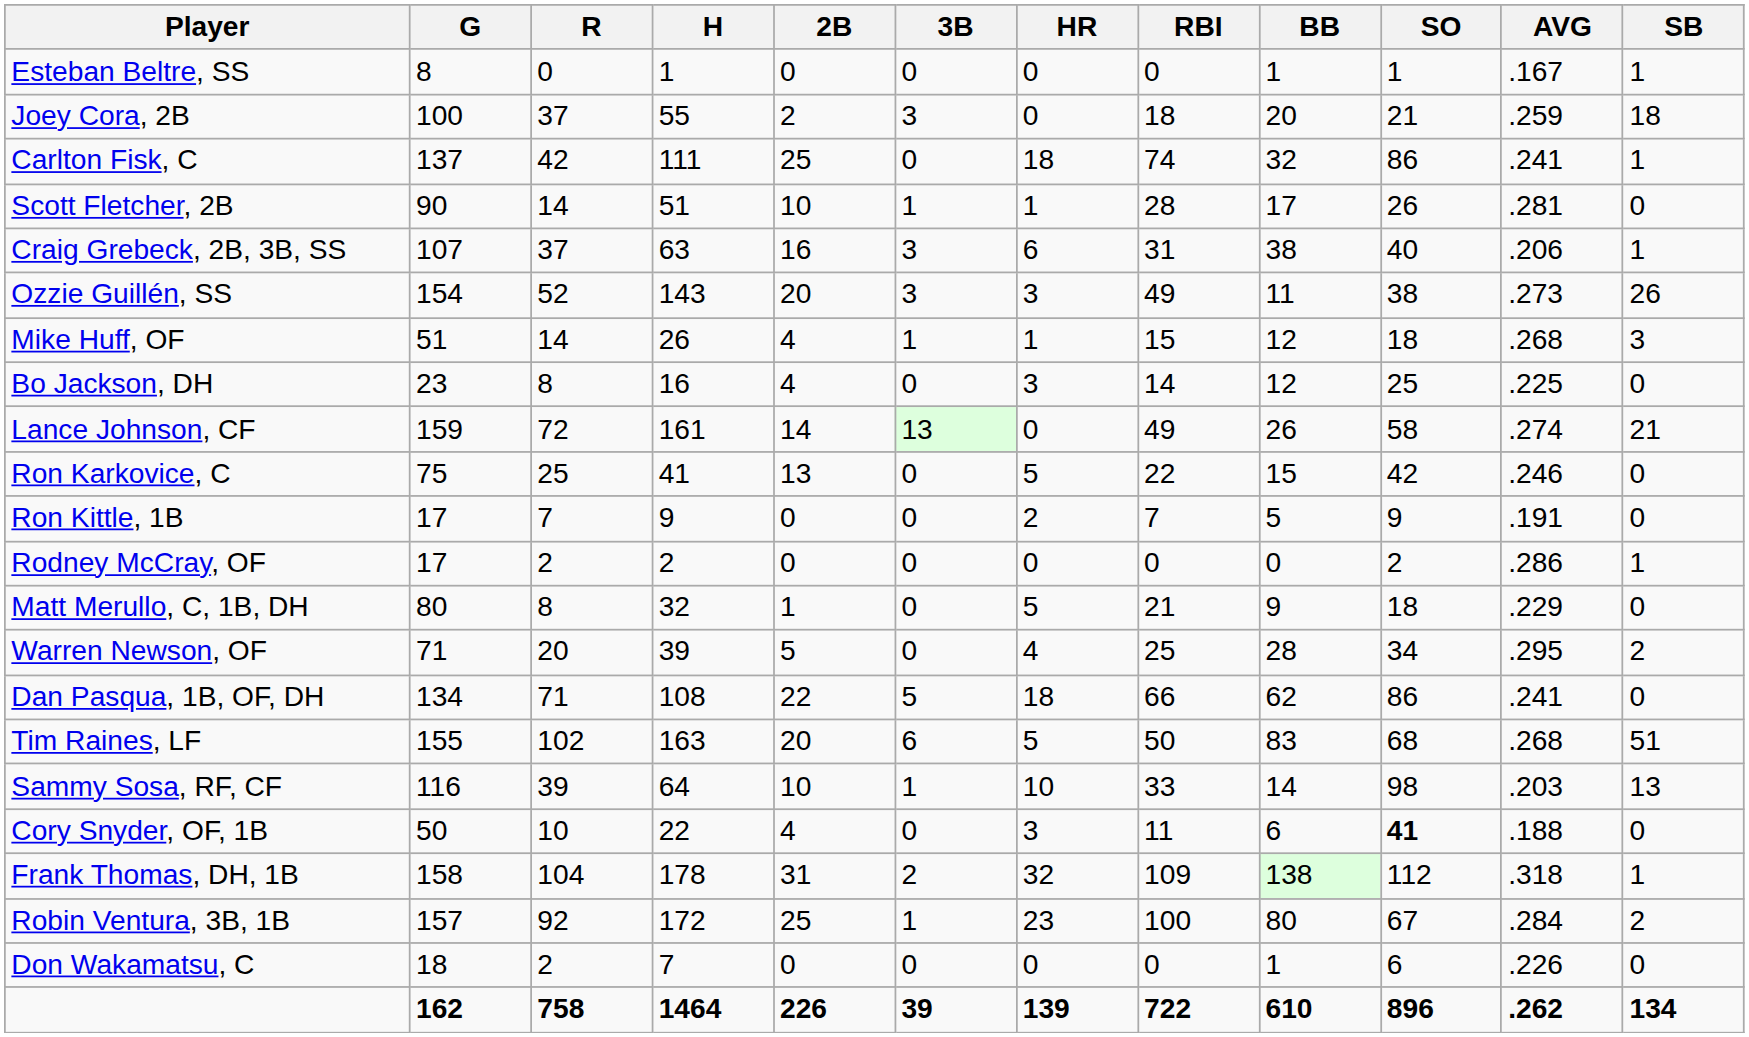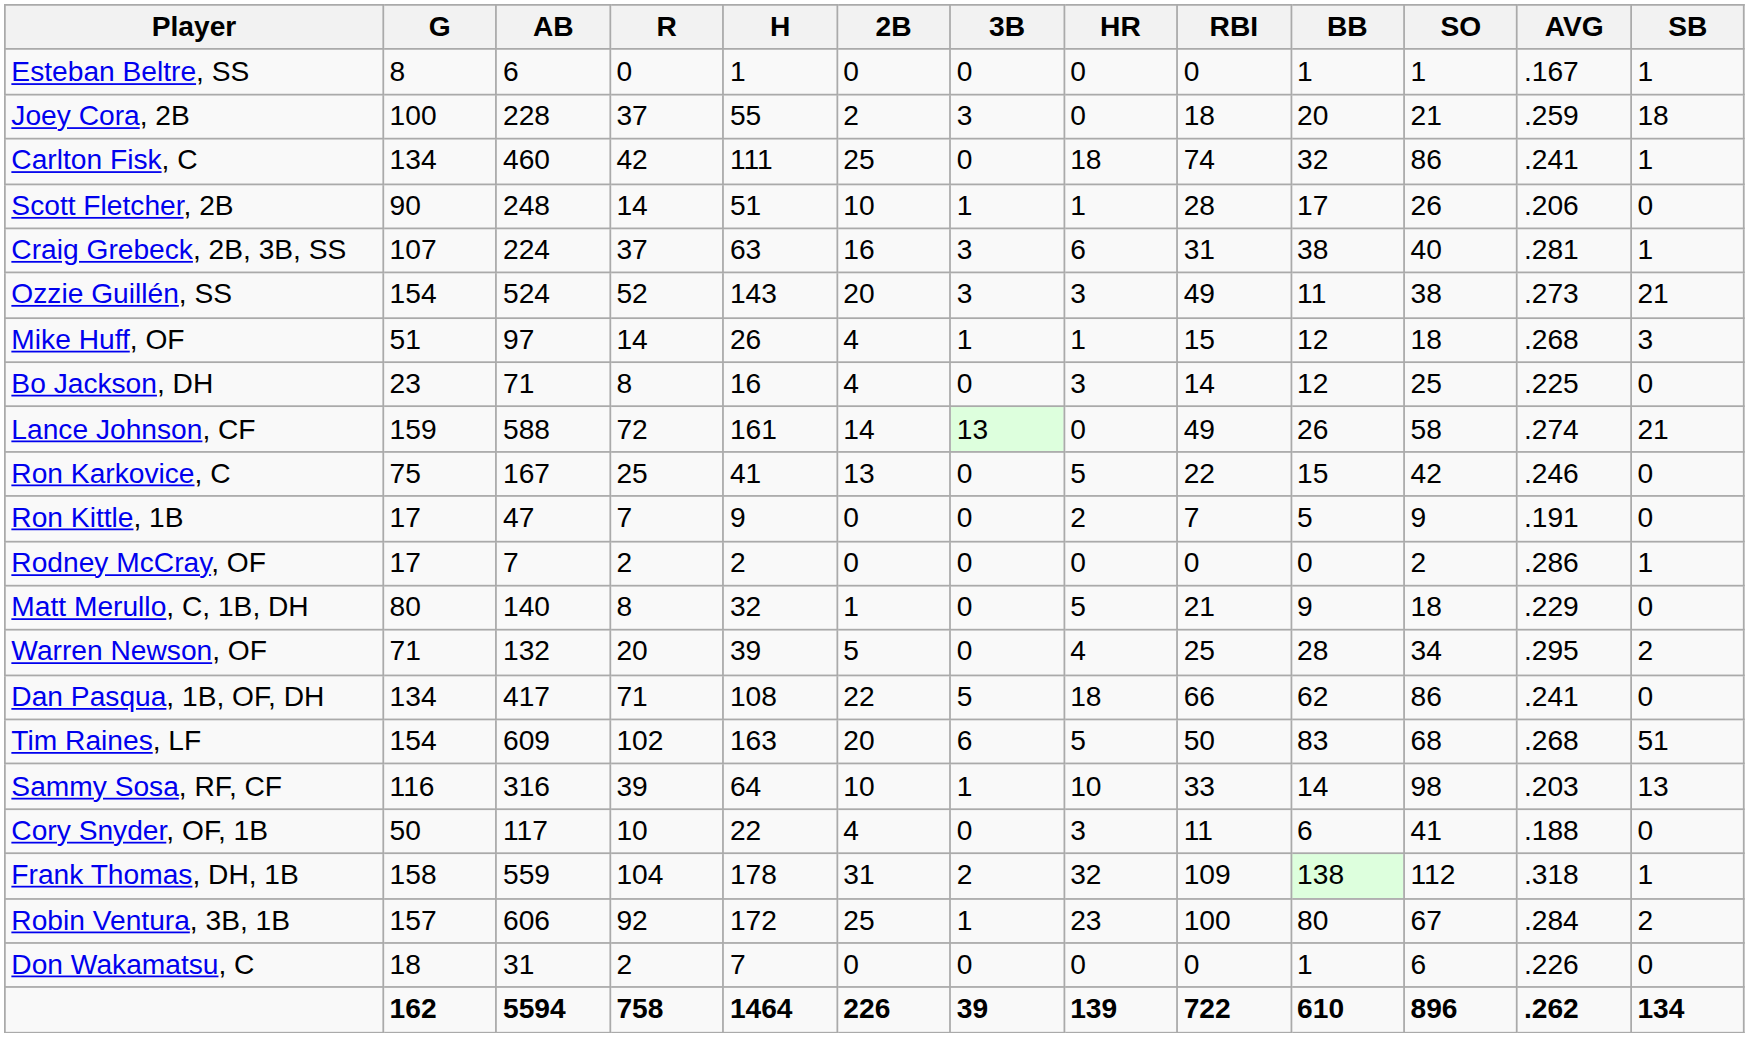+ column: (553, 26)
(439, 160) 137 -> (413, 160) 134
(1536, 205) .281 -> (1551, 205) .206
(1536, 250) .206 -> (1551, 250) .281
(1645, 294) 26 -> (1653, 294) 21
(439, 741) 155 -> (413, 741) 154
(1402, 830) bold -> (1426, 830) normal
